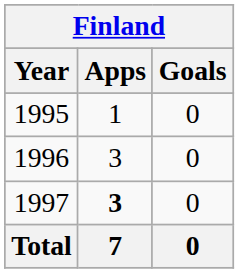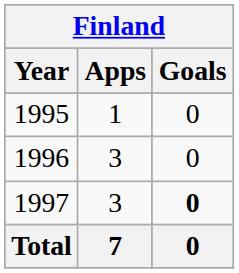(115, 202) bold -> (115, 202) normal
(193, 202) normal -> (193, 202) bold
